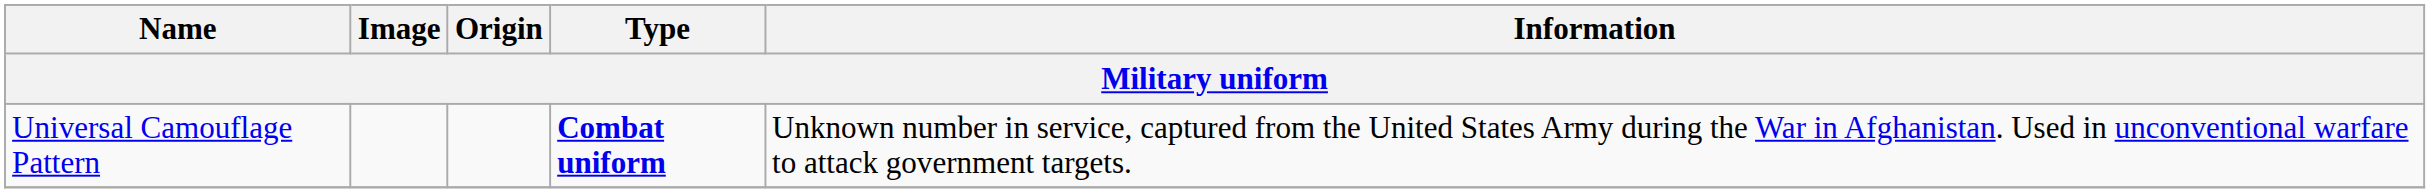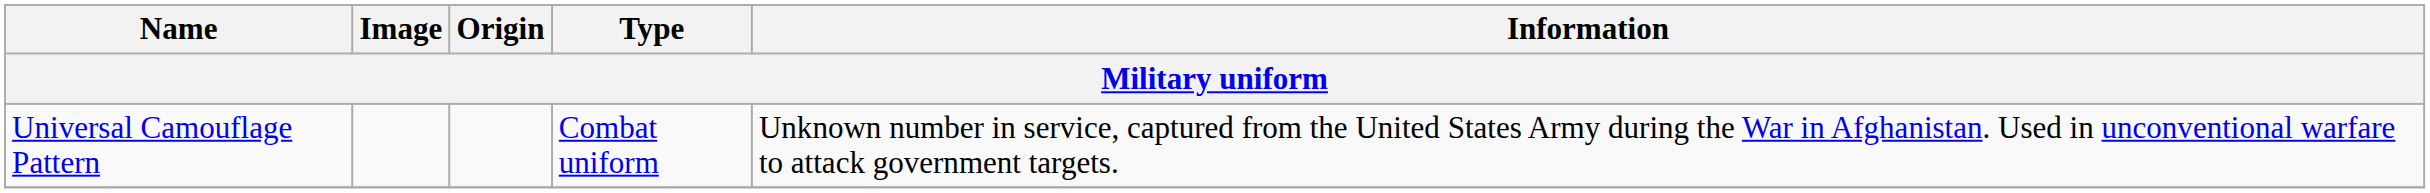(611, 145) bold -> (609, 145) normal
